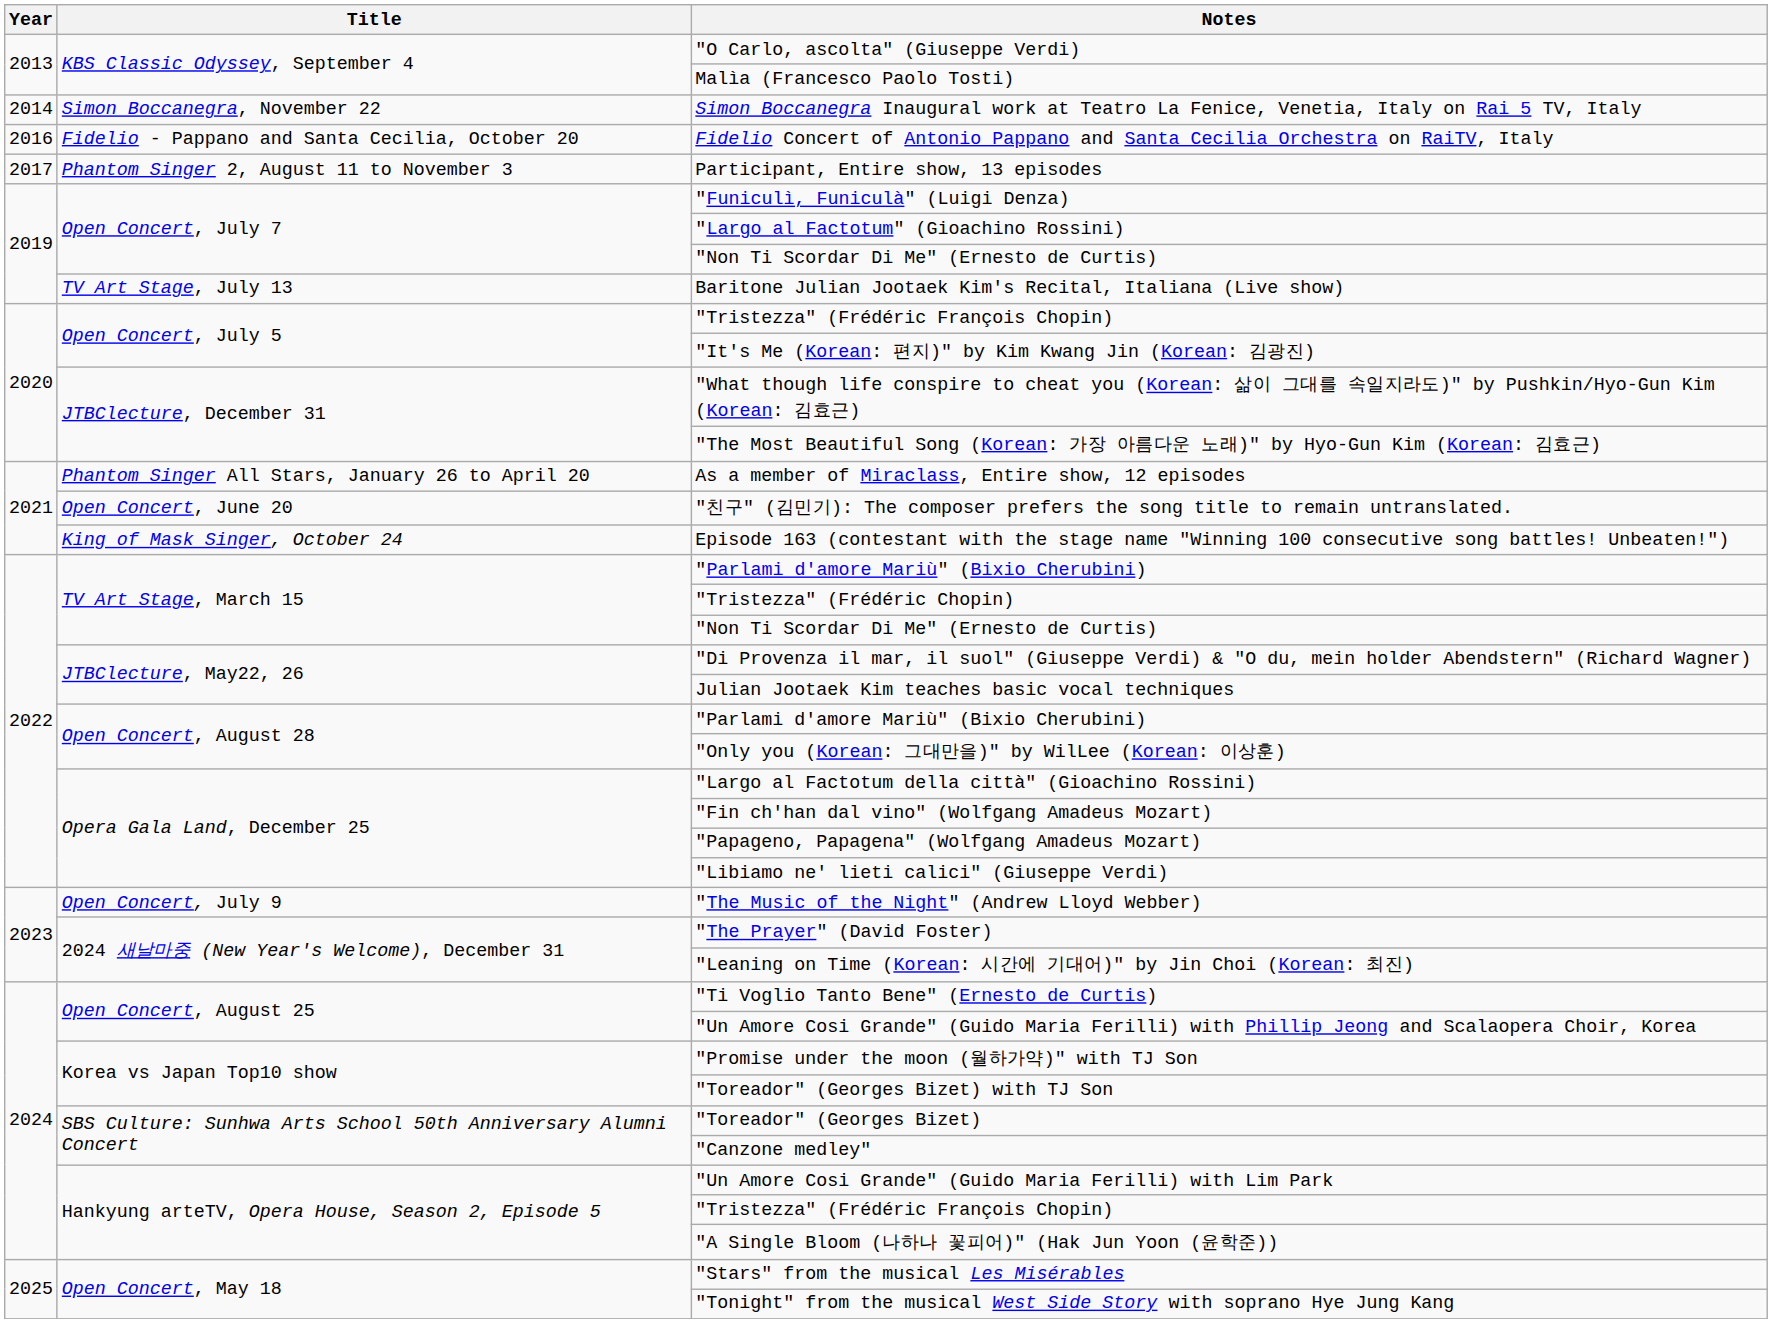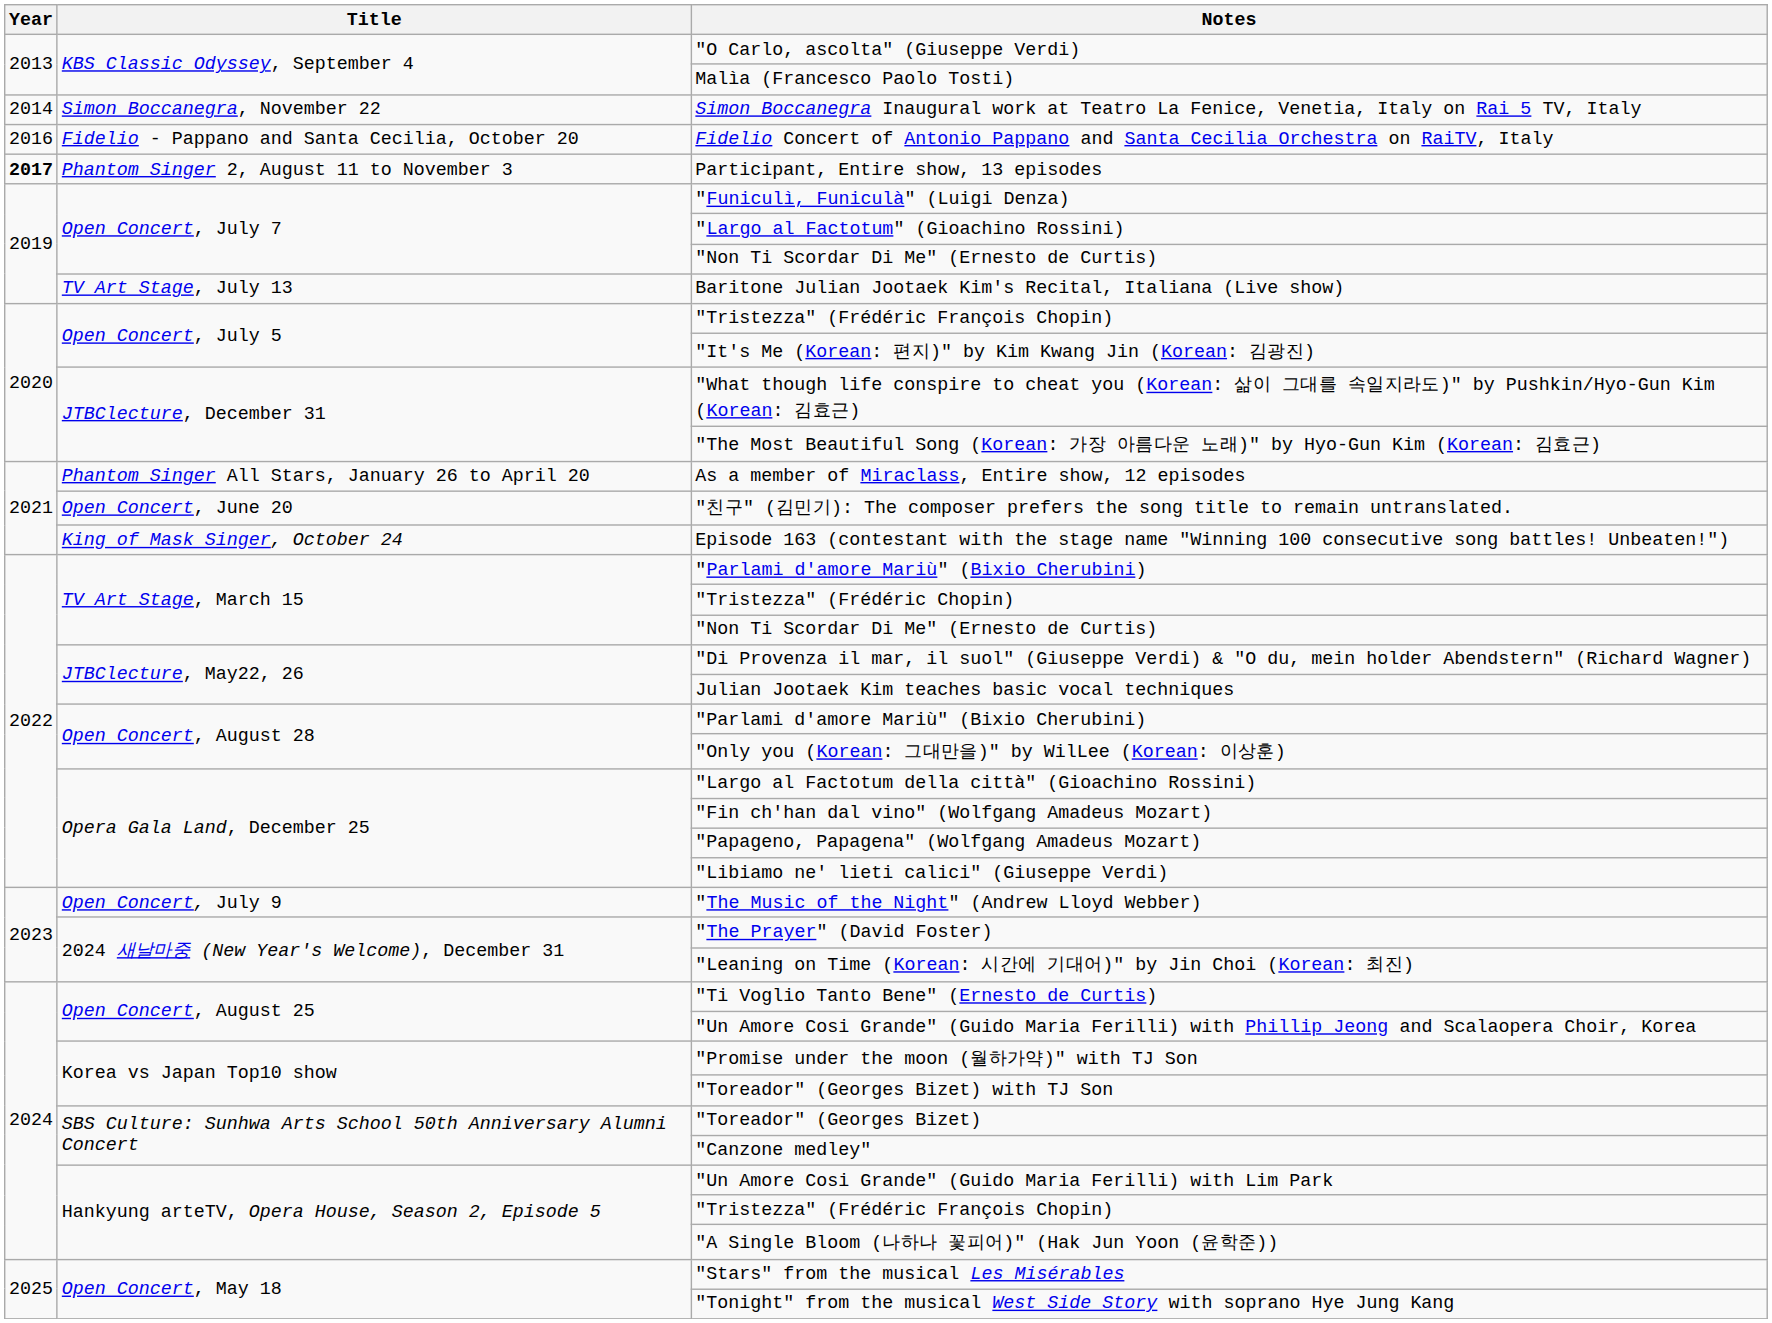(31, 169) normal -> (31, 169) bold
